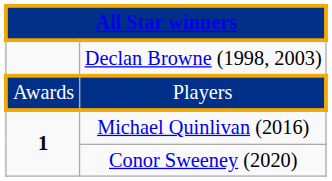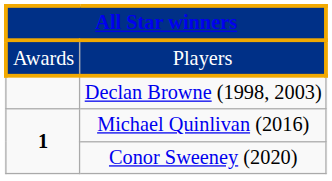rows swapped: (203, 92) <-> (203, 57)
